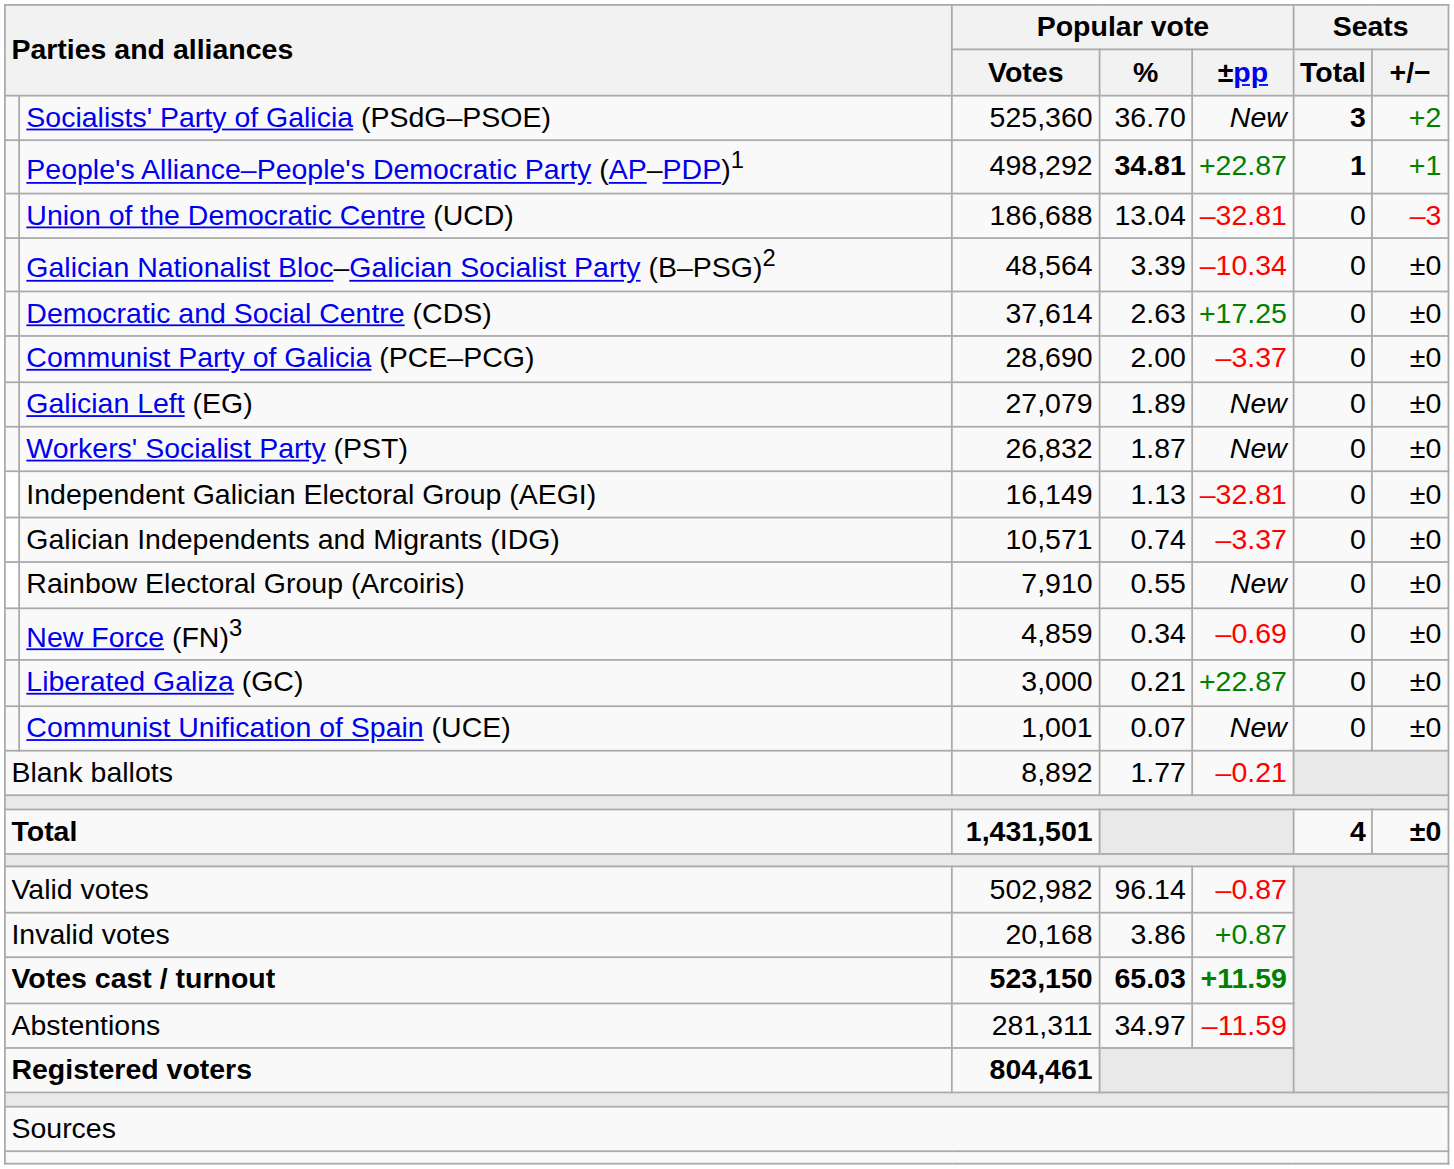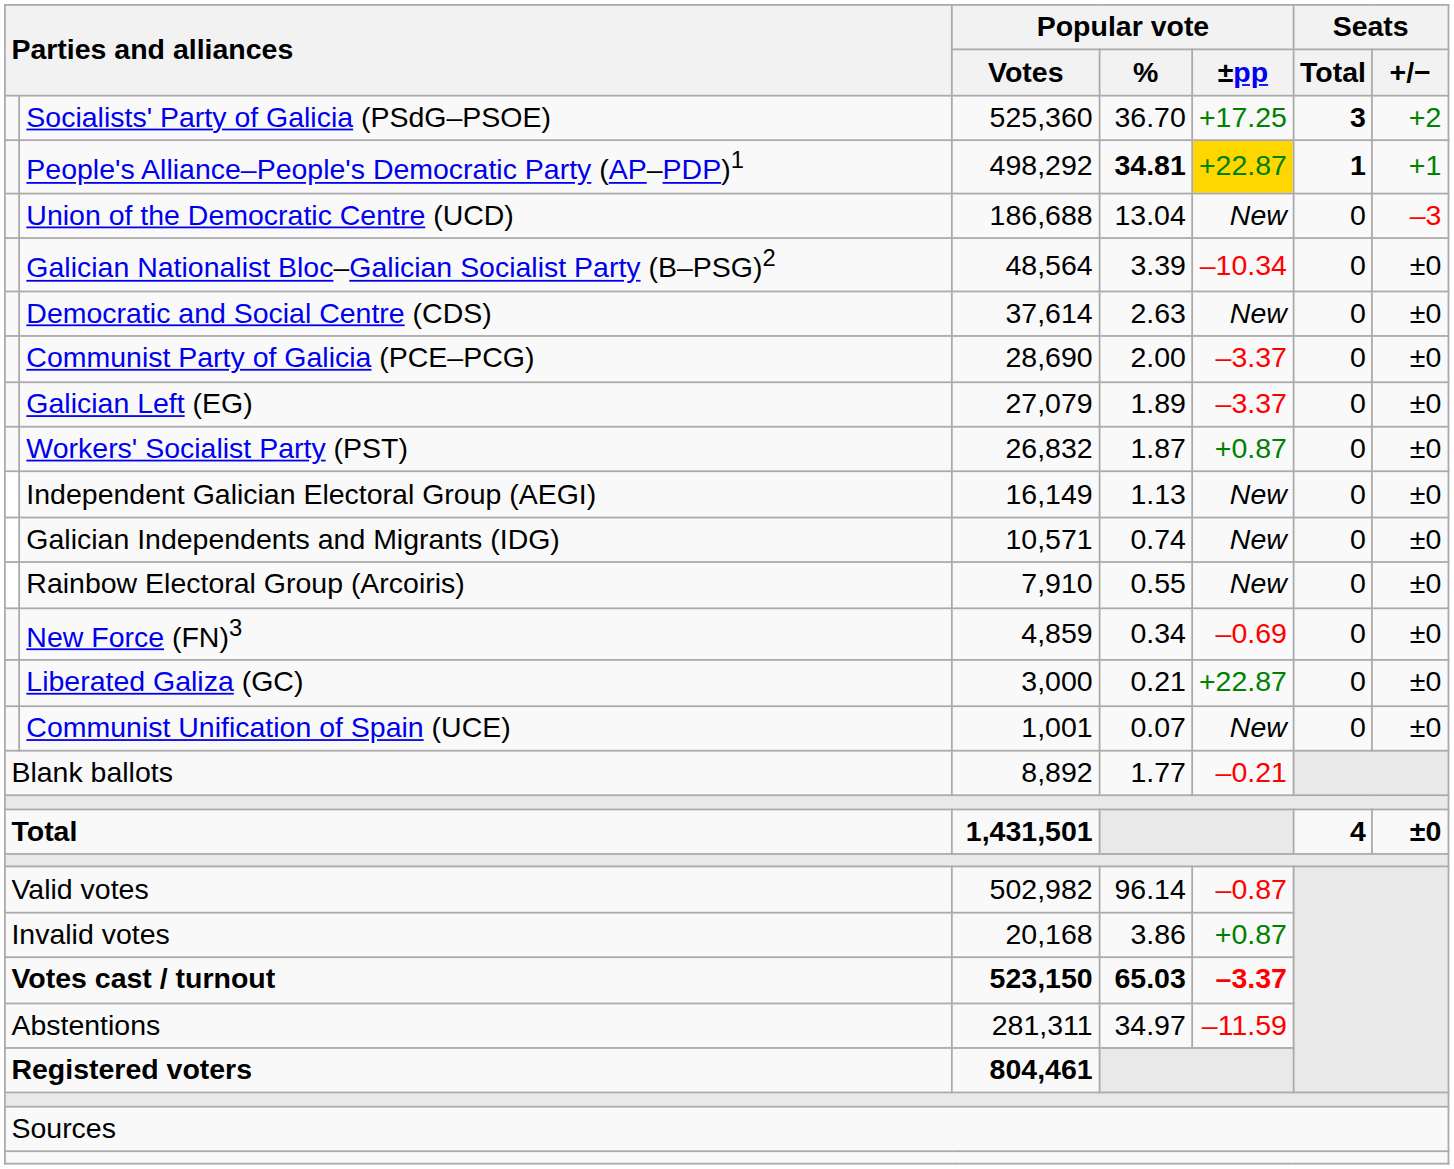(1258, 117) New -> (1243, 117) +17.25
(1243, 166) no background -> (1243, 166) gold background
(1243, 215) –32.81 -> (1258, 215) New
(1243, 313) +17.25 -> (1258, 313) New
(1258, 403) New -> (1251, 403) –3.37
(1258, 448) New -> (1251, 448) +0.87
(1243, 494) –32.81 -> (1258, 494) New
(1251, 539) –3.37 -> (1258, 539) New
(1244, 979) +11.59 -> (1251, 979) –3.37
